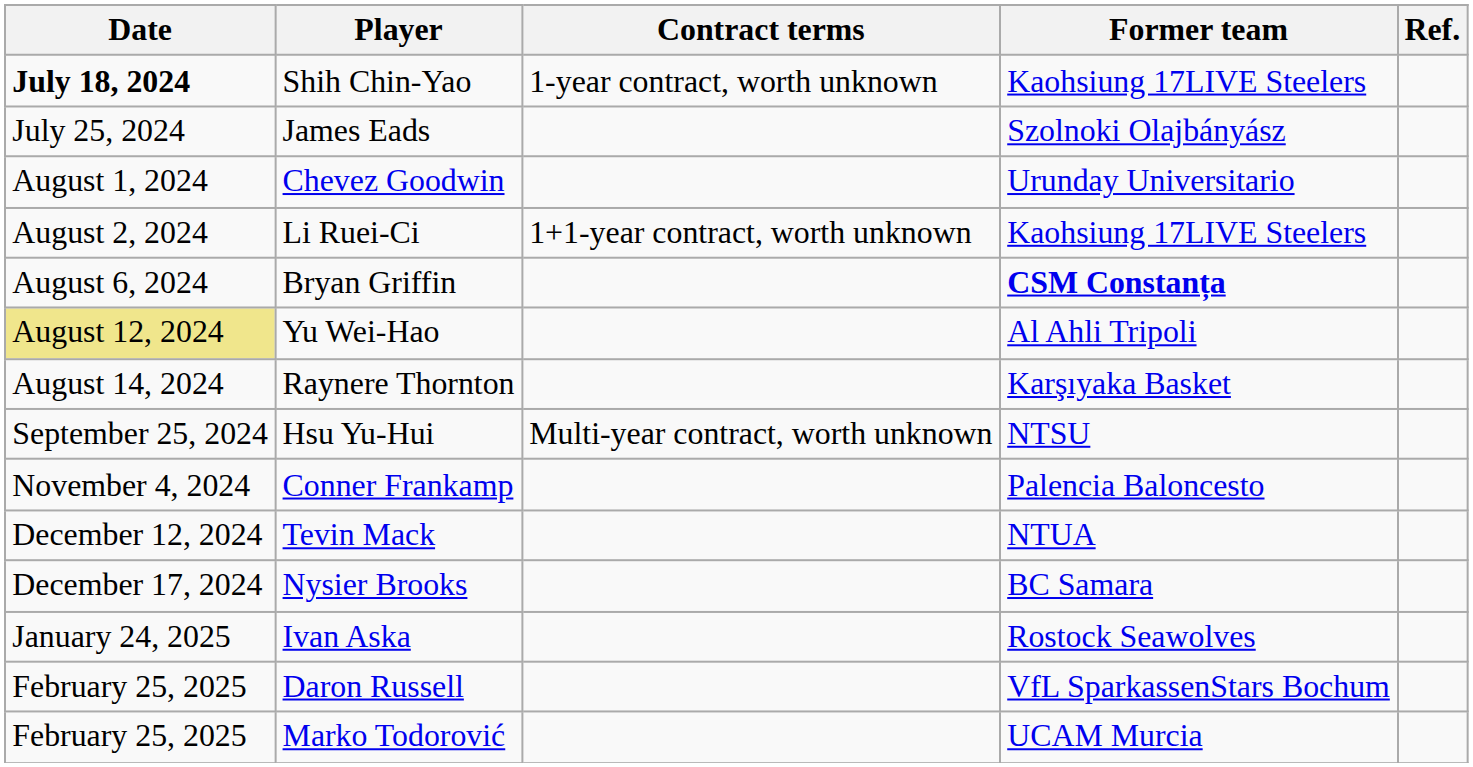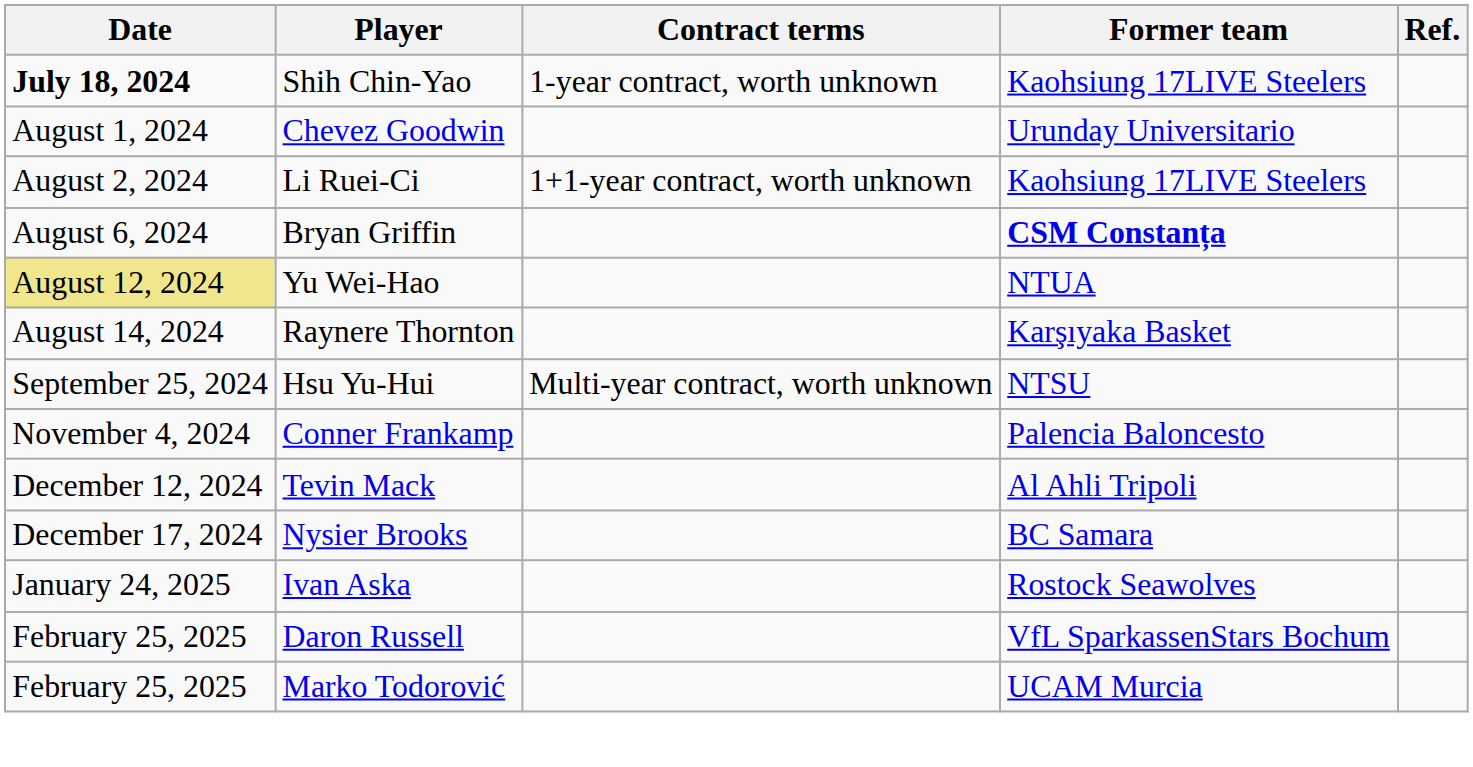- row: (356, 130)
(1102, 332) Al Ahli Tripoli -> (1051, 282) NTUA
(1051, 534) NTUA -> (1102, 484) Al Ahli Tripoli
